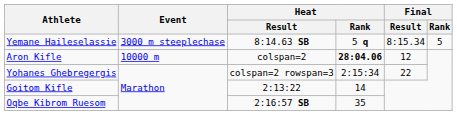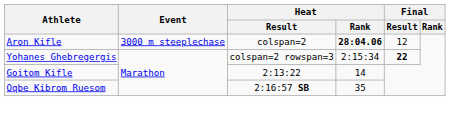- row: (61, 41)
(140, 57) 10000 m -> (173, 41) 3000 m steeplechase
(406, 72) normal -> (402, 57) bold
